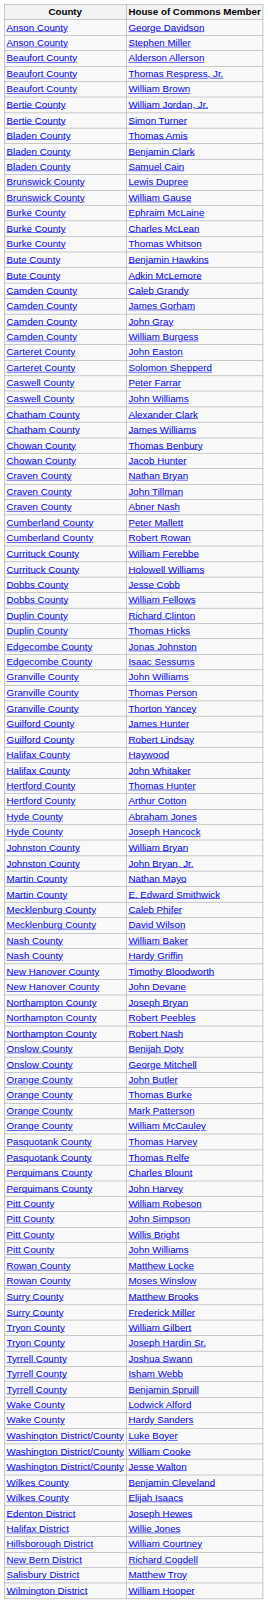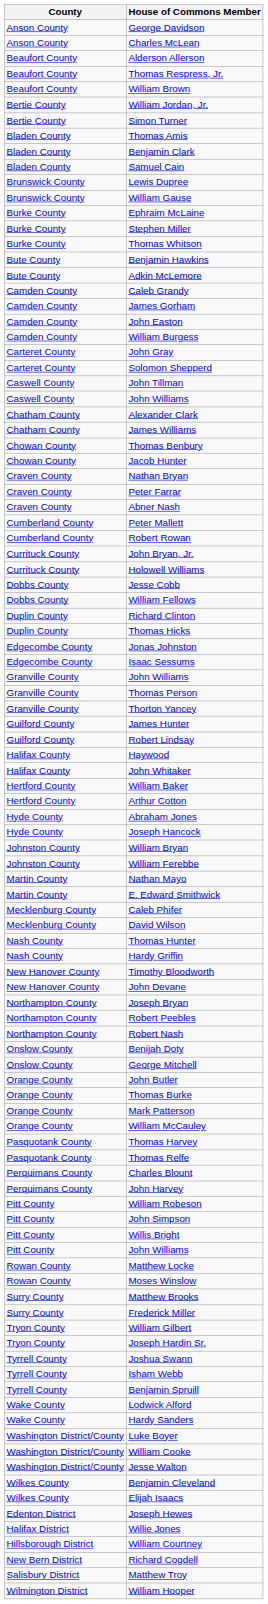(160, 43) Stephen Miller -> (164, 43) Charles McLean
(164, 228) Charles McLean -> (160, 228) Stephen Miller
(151, 321) John Gray -> (156, 321) John Easton
(156, 352) John Easton -> (151, 352) John Gray
(155, 383) Peter Farrar -> (156, 383) John Tillman
(156, 492) John Tillman -> (155, 492) Peter Farrar
(164, 553) William Ferebbe -> (161, 553) John Bryan, Jr.
(162, 786) Thomas Hunter -> (158, 786) William Baker
(161, 863) John Bryan, Jr. -> (164, 863) William Ferebbe
(158, 940) William Baker -> (162, 940) Thomas Hunter
